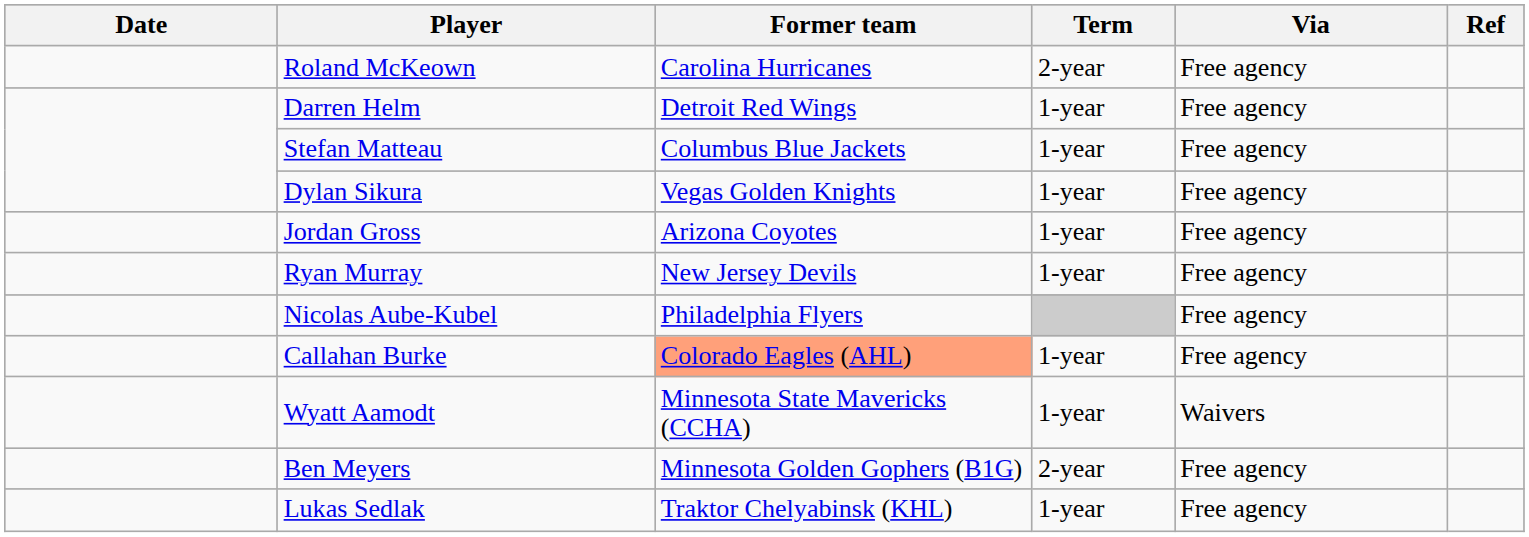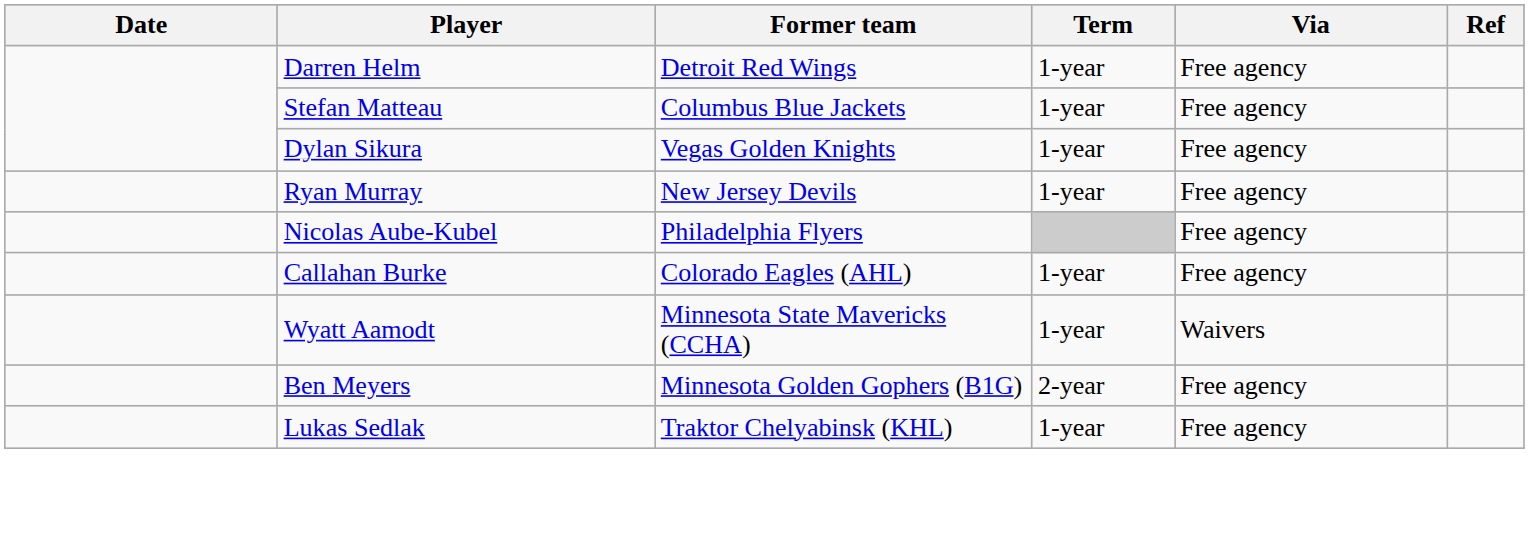- row: (380, 66)
- row: (352, 231)
(786, 356) lightsalmon background -> (786, 273) no background
